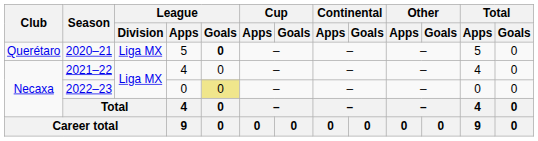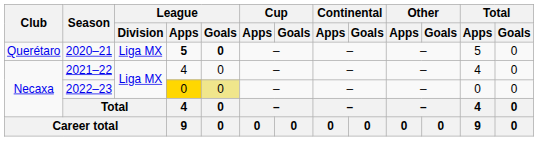(184, 51) normal -> (184, 51) bold
(184, 88) no background -> (184, 88) gold background
